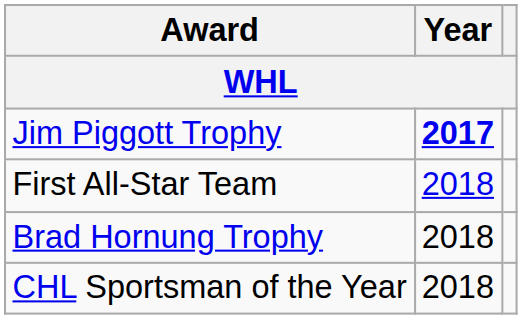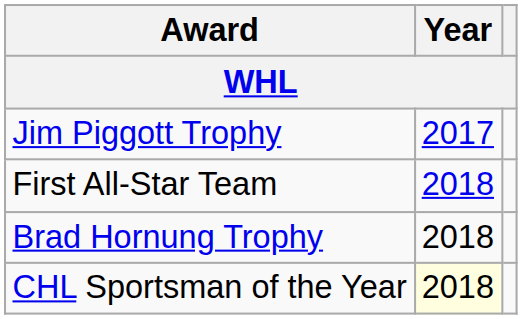(458, 133) bold -> (458, 133) normal
(458, 287) no background -> (458, 287) lightyellow background
